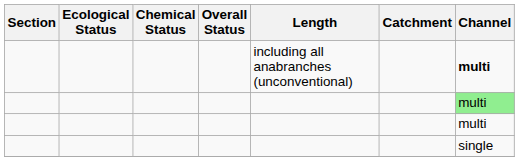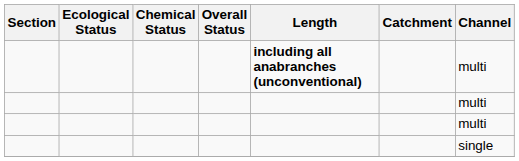(303, 66) normal -> (308, 66) bold
(474, 66) bold -> (472, 66) normal
(472, 103) lightgreen background -> (472, 103) no background
